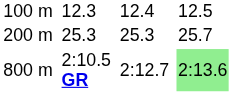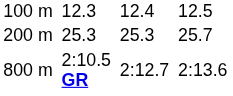(203, 70) lightgreen background -> (203, 70) no background
